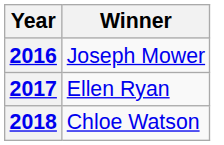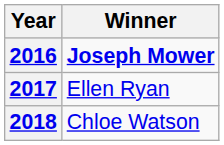(136, 55) normal -> (141, 55) bold
